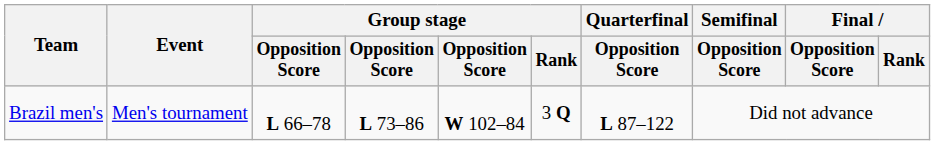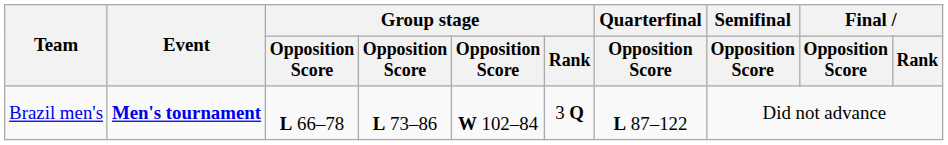(180, 113) normal -> (187, 113) bold
